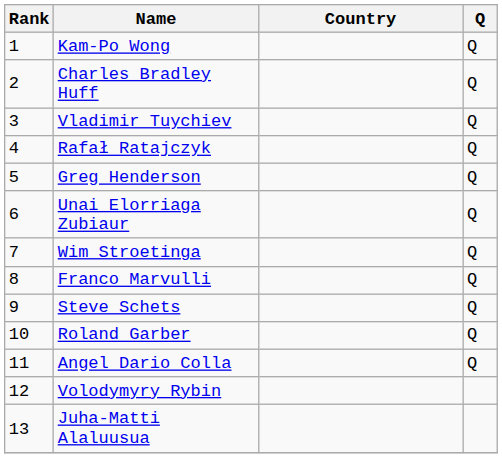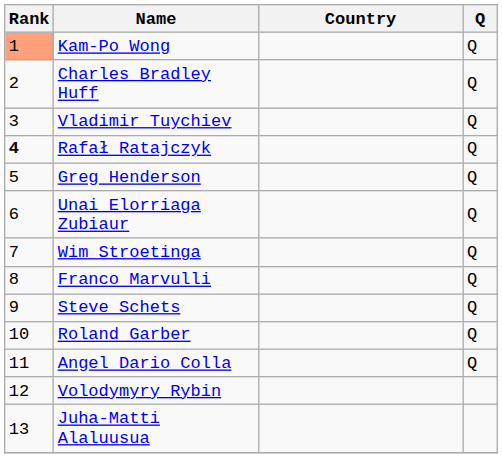(14, 46) no background -> (14, 46) lightsalmon background
(14, 149) normal -> (14, 149) bold
